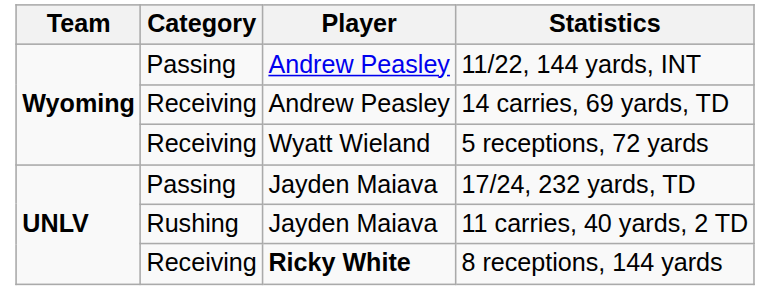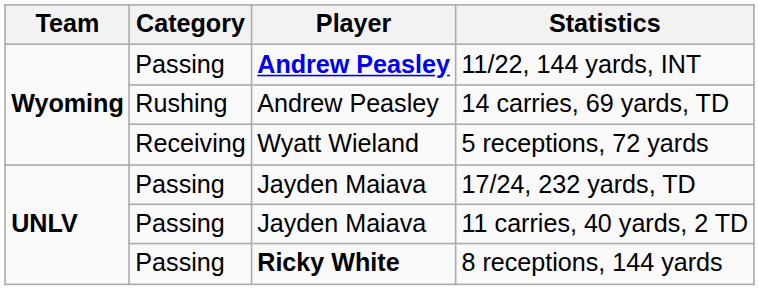(359, 64) normal -> (354, 64) bold
(202, 104) Receiving -> (181, 104) Rushing
(193, 223) Rushing -> (180, 223) Passing
(202, 263) Receiving -> (180, 263) Passing
